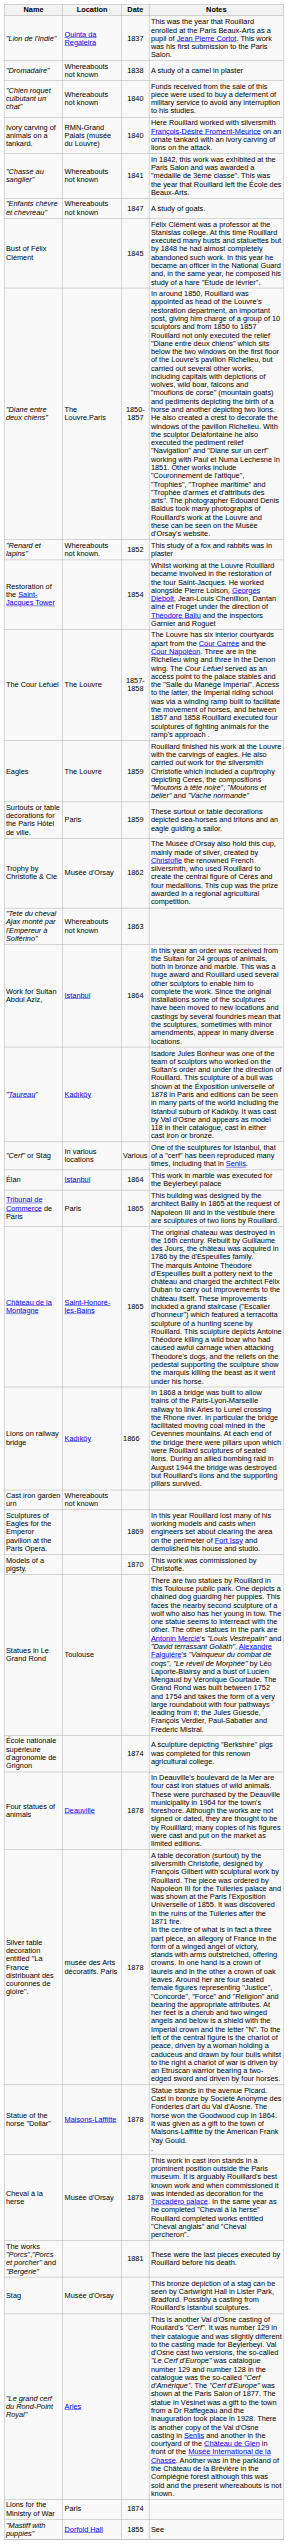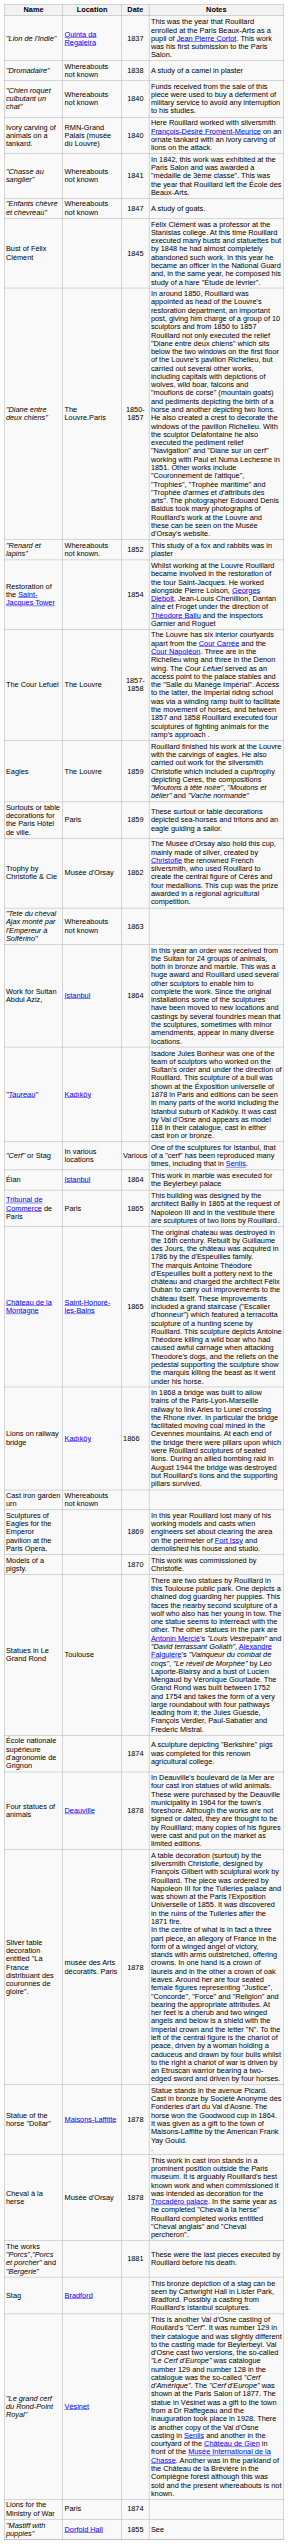(89, 2295) Musée d'Orsay -> (79, 2295) Bradford
(73, 2406) Arles -> (77, 2406) Vésinet
